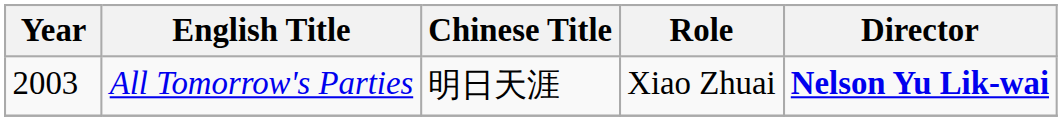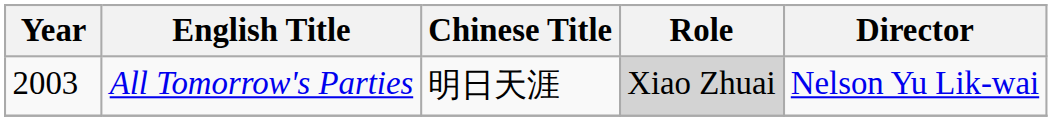(701, 82) no background -> (701, 82) lightgrey background
(920, 82) bold -> (915, 82) normal
